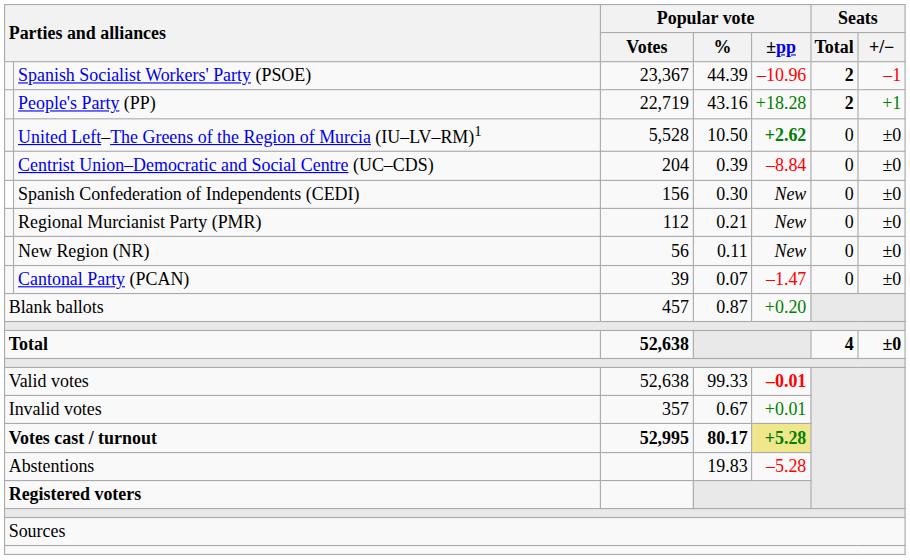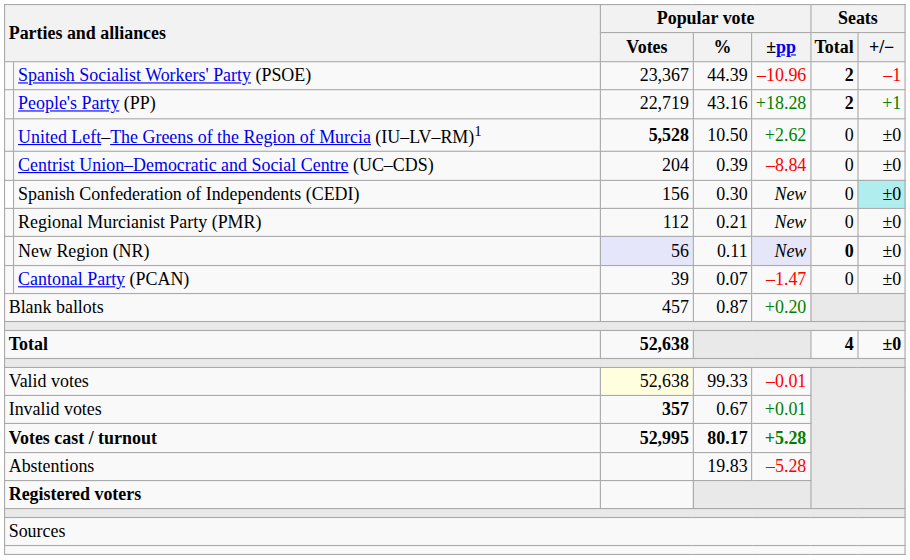(669, 134) normal -> (669, 134) bold
(786, 134) bold -> (786, 134) normal
(892, 194) no background -> (892, 194) paleturquoise background
(680, 250) no background -> (680, 250) lavender background
(790, 250) no background -> (790, 250) lavender background
(849, 250) normal -> (849, 250) bold
(664, 381) no background -> (664, 381) lightyellow background
(786, 381) bold -> (786, 381) normal
(676, 409) normal -> (676, 409) bold
(786, 437) khaki background -> (786, 437) no background
